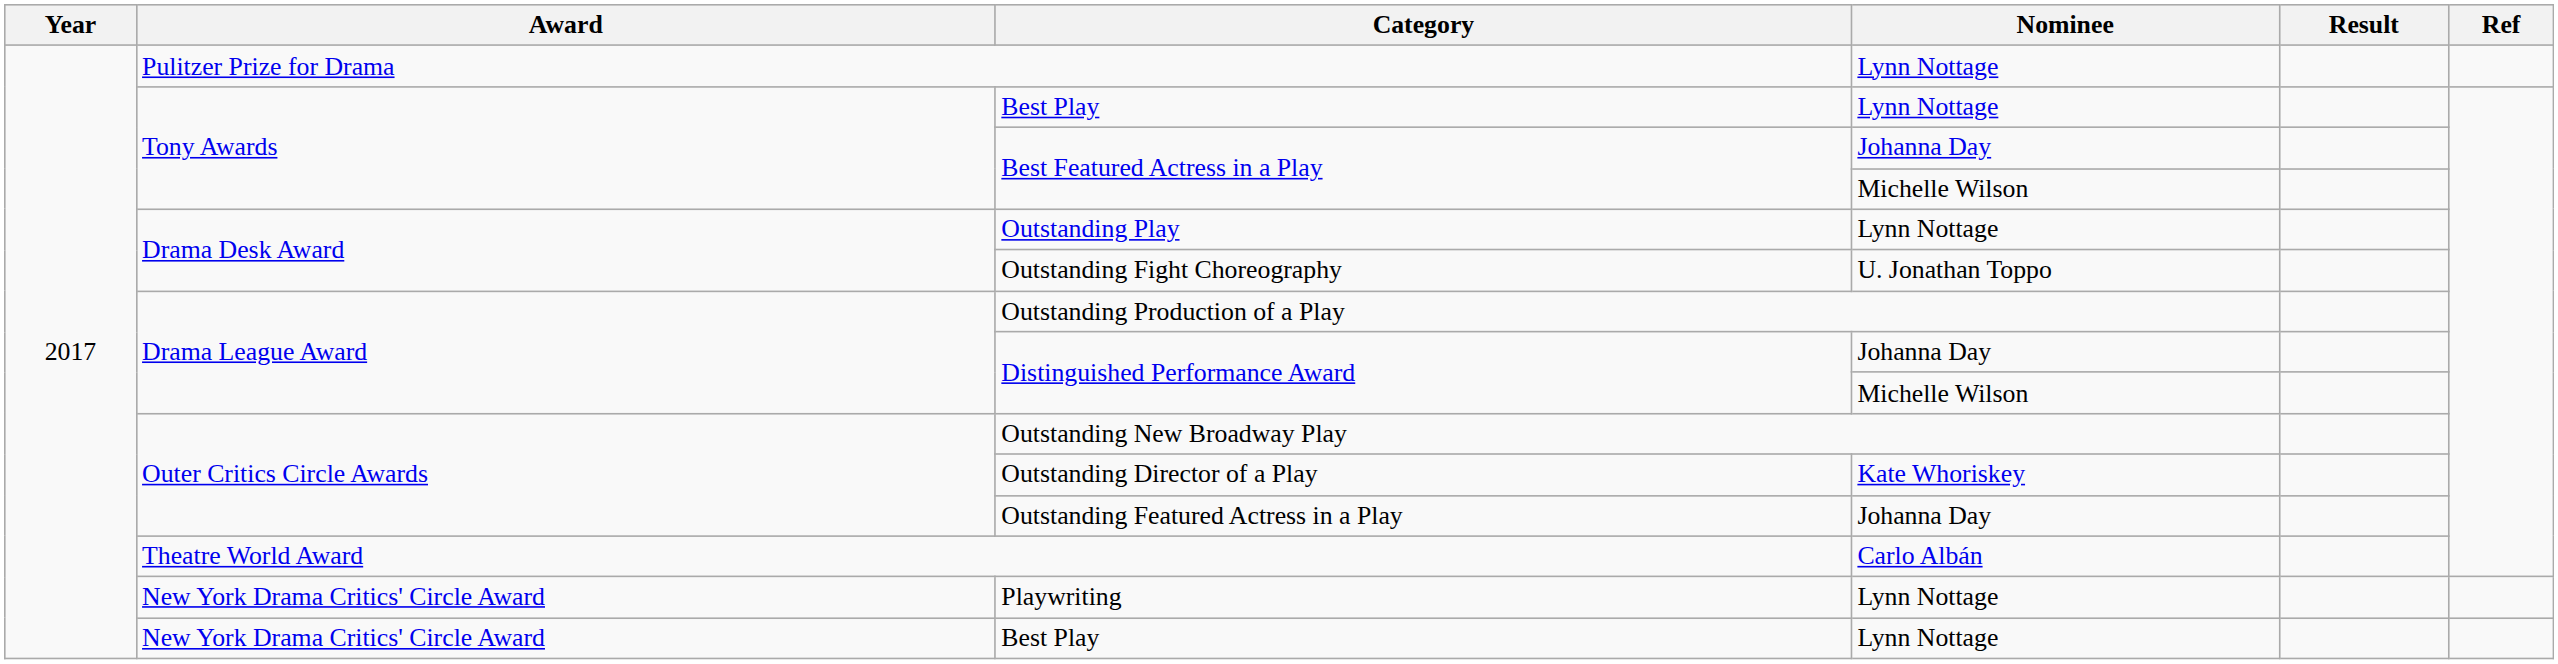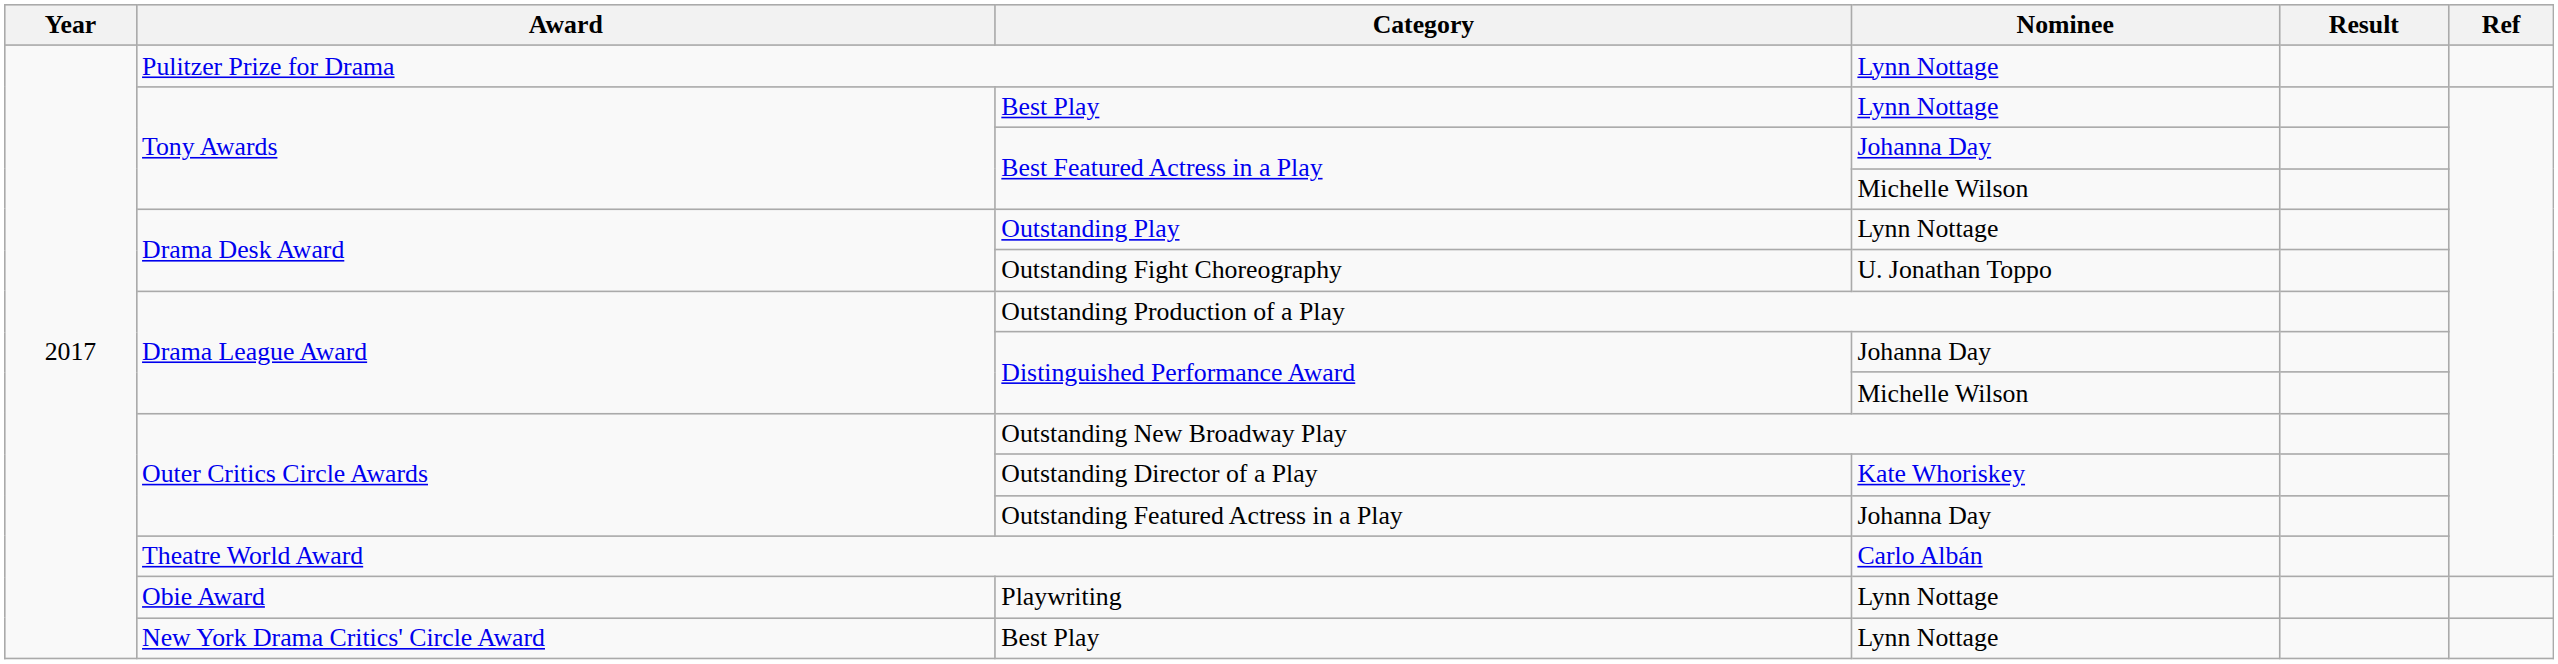(344, 596) New York Drama Critics' Circle Award -> (203, 596) Obie Award
